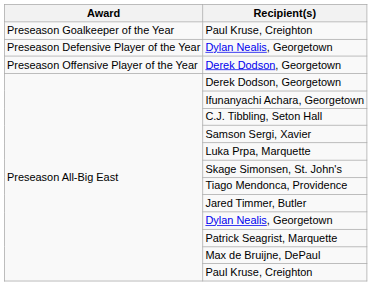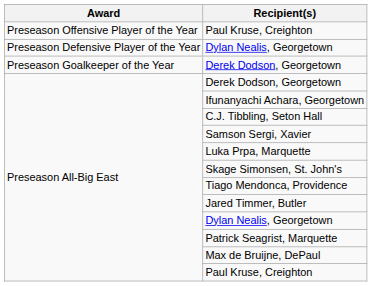(91, 31) Preseason Goalkeeper of the Year -> (102, 31) Preseason Offensive Player of the Year
(102, 65) Preseason Offensive Player of the Year -> (91, 65) Preseason Goalkeeper of the Year
